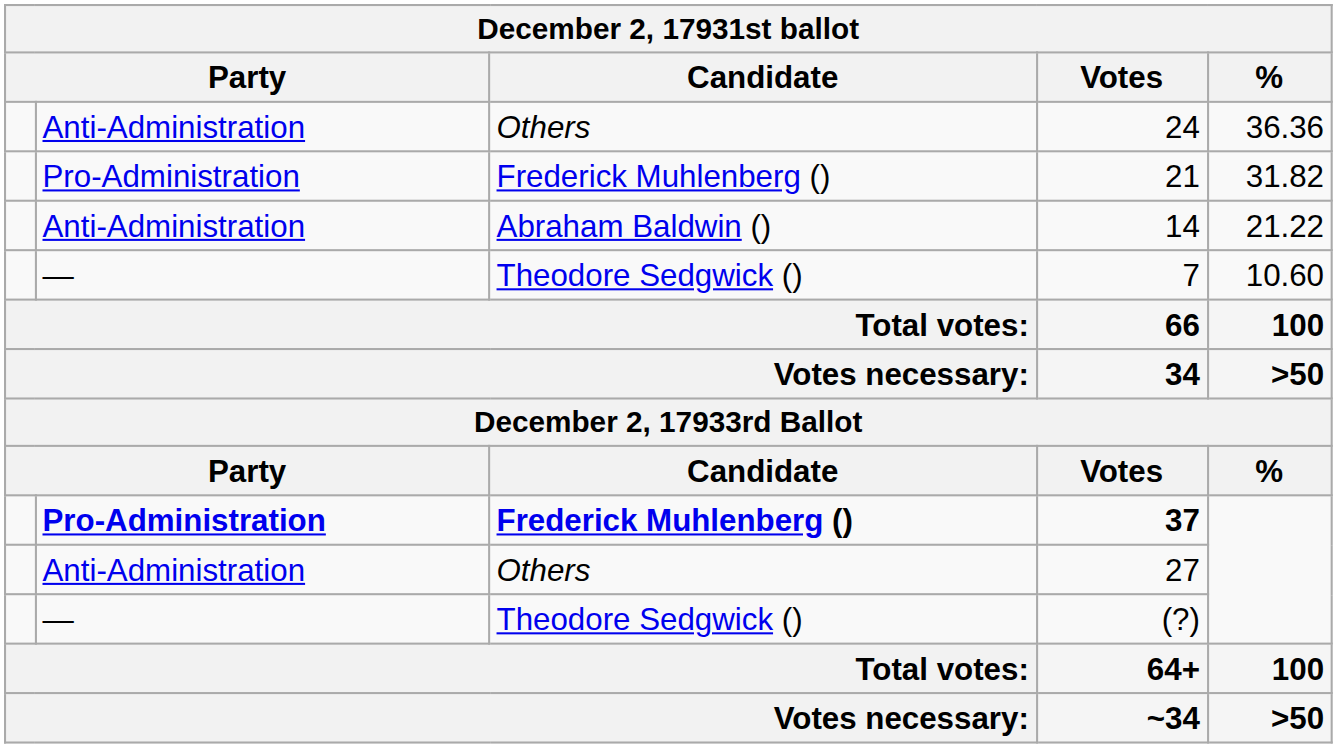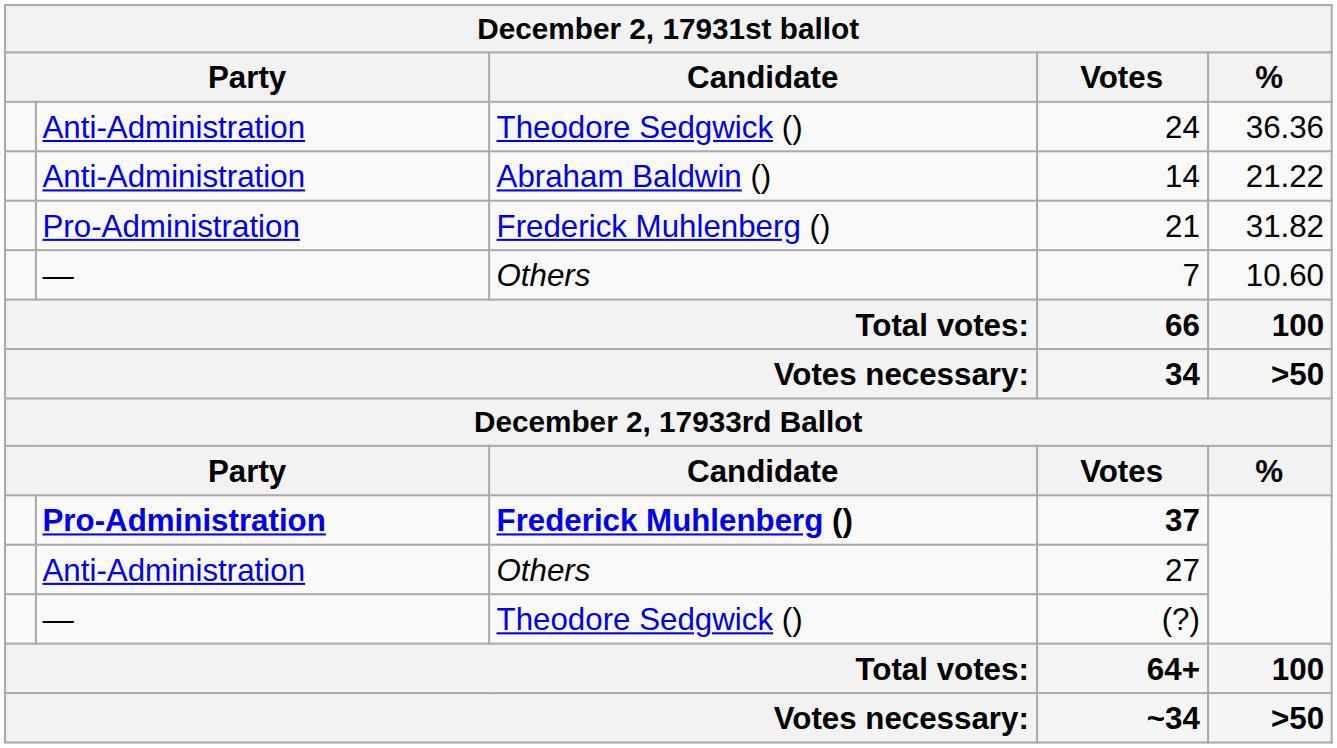(543, 126) Others -> (650, 126) Theodore Sedgwick ()
rows swapped: (1183, 176) <-> (1183, 226)
(650, 275) Theodore Sedgwick () -> (543, 275) Others
